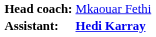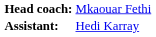(111, 26) bold -> (107, 26) normal
